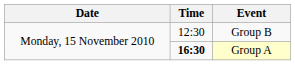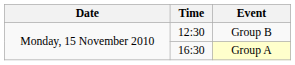(191, 50) bold -> (191, 50) normal
